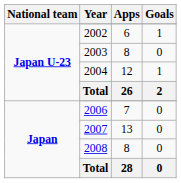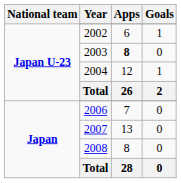(127, 52) normal -> (127, 52) bold
